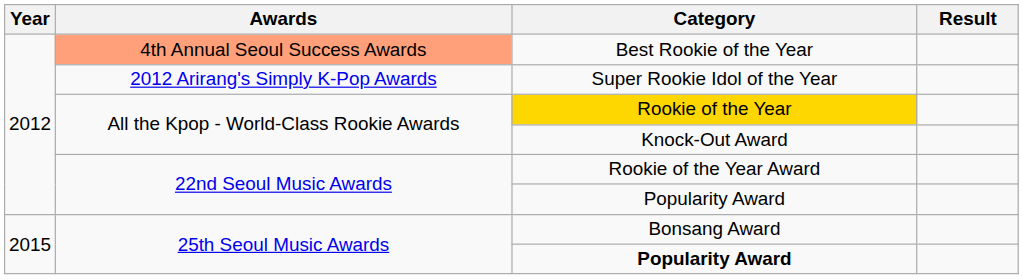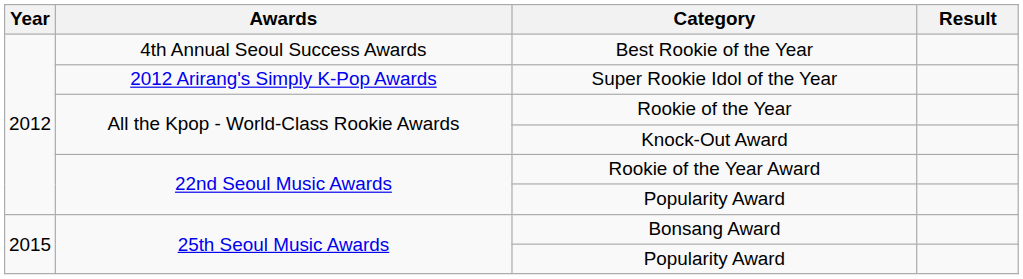(283, 49) lightsalmon background -> (283, 49) no background
(714, 109) gold background -> (714, 109) no background
(714, 259) bold -> (714, 259) normal
